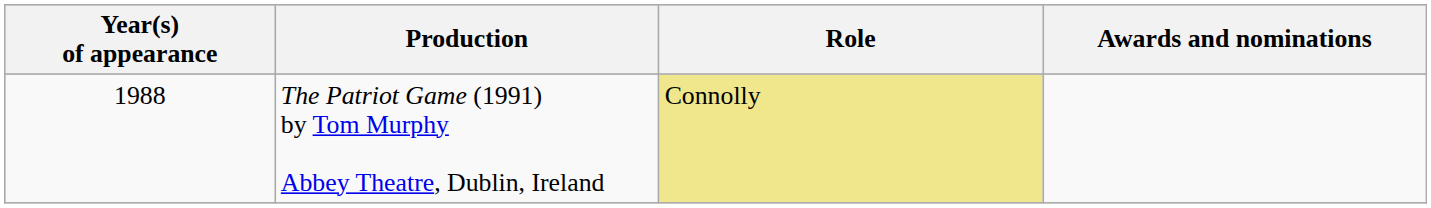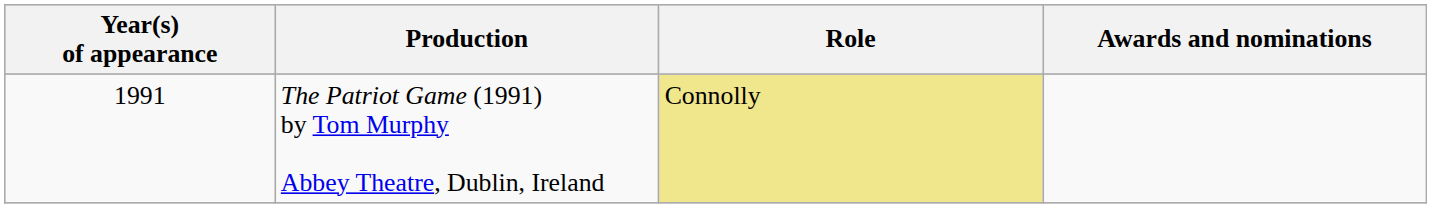(140, 94) 1988 -> (140, 94) 1991
